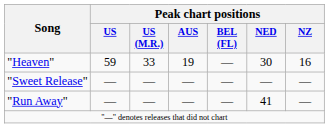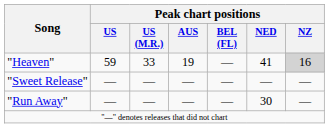(266, 62) 30 -> (266, 62) 41
(305, 62) no background -> (305, 62) lightgrey background
(266, 101) 41 -> (266, 101) 30
